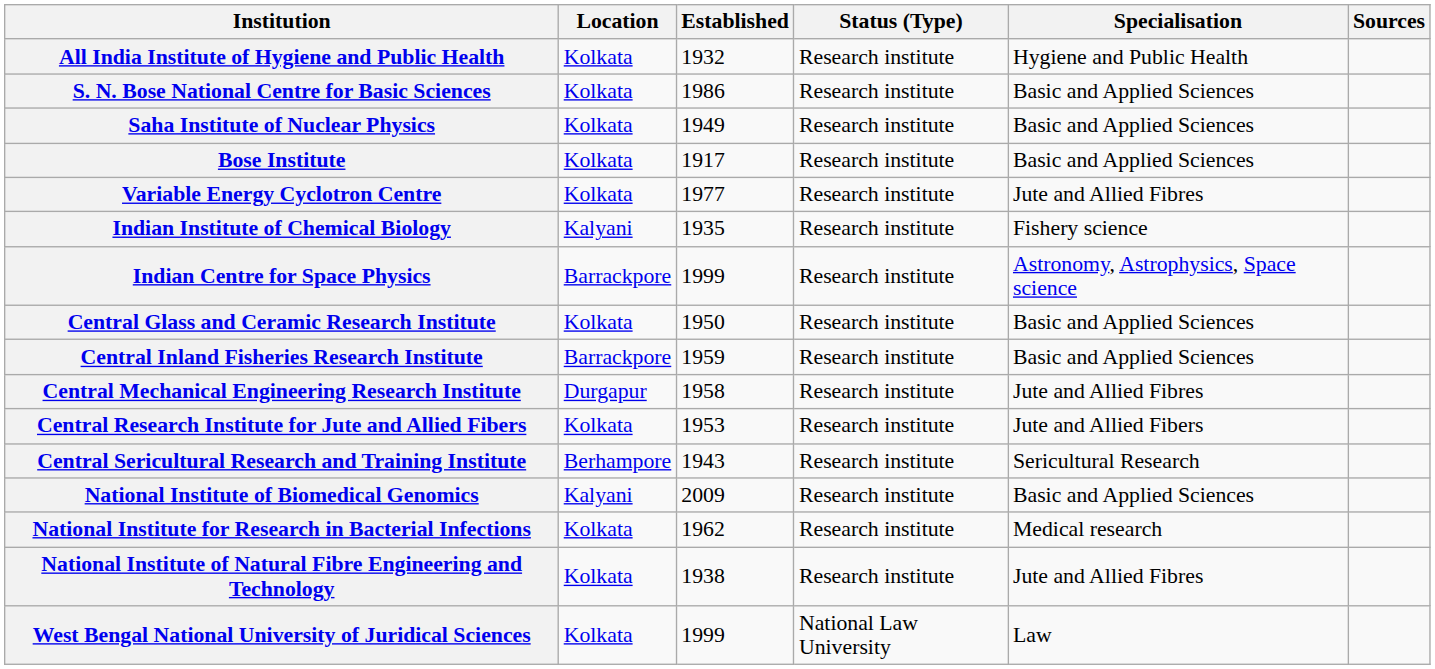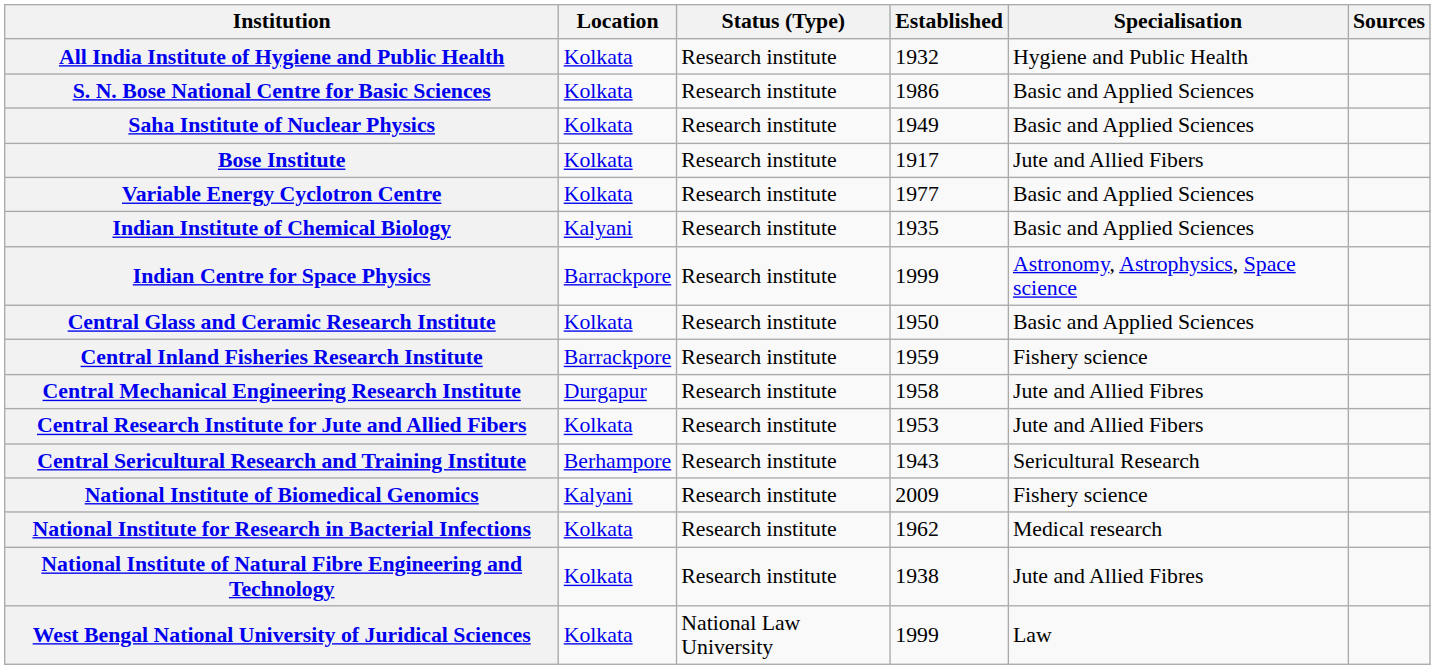columns swapped: (901, 21) <-> (735, 21)
(1134, 159) Basic and Applied Sciences -> (1108, 159) Jute and Allied Fibers
(1108, 194) Jute and Allied Fibres -> (1134, 194) Basic and Applied Sciences
(1080, 228) Fishery science -> (1134, 228) Basic and Applied Sciences
(1134, 356) Basic and Applied Sciences -> (1080, 356) Fishery science
(1134, 494) Basic and Applied Sciences -> (1080, 494) Fishery science
